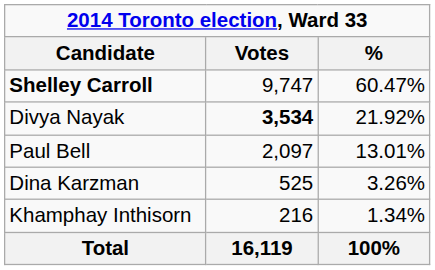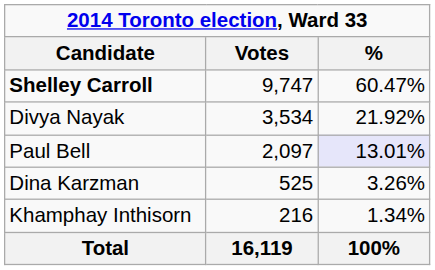(288, 118) bold -> (288, 118) normal
(390, 150) no background -> (390, 150) lavender background
